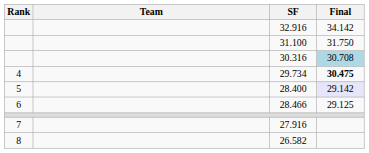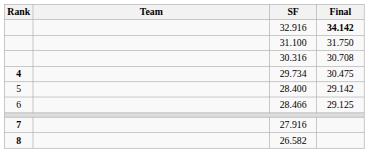(340, 27) normal -> (340, 27) bold
(340, 58) lightblue background -> (340, 58) no background
(19, 74) normal -> (19, 74) bold
(340, 74) bold -> (340, 74) normal
(340, 89) lavender background -> (340, 89) no background
(19, 125) normal -> (19, 125) bold
(19, 140) normal -> (19, 140) bold
